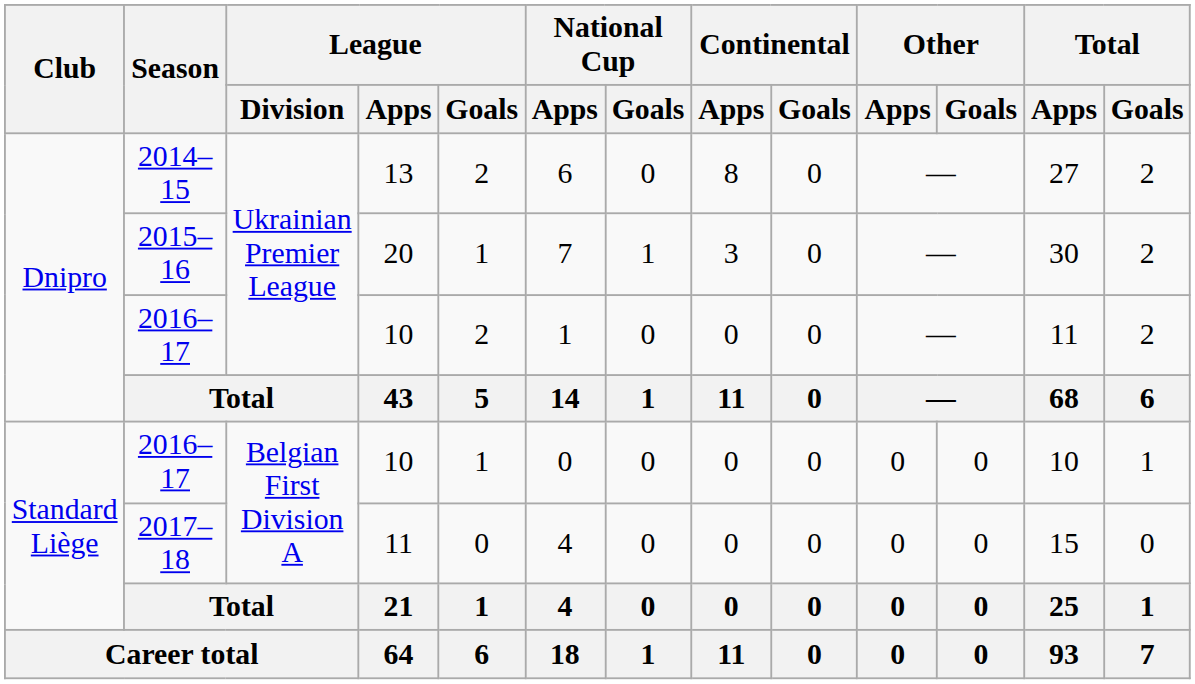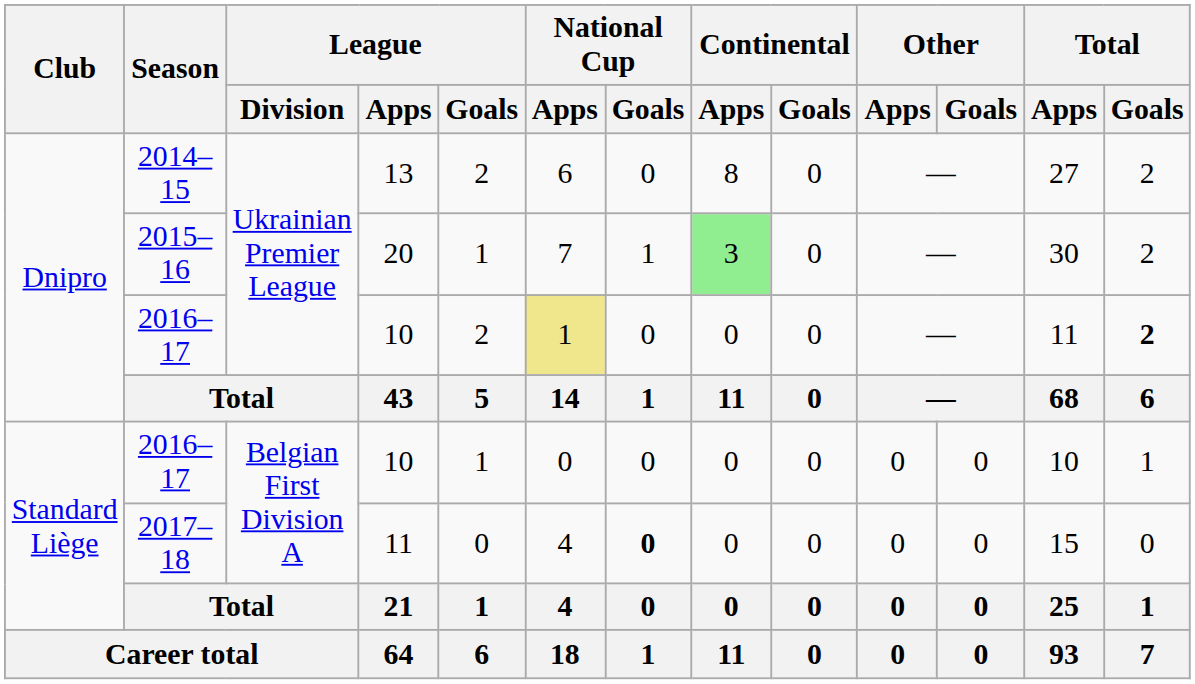(731, 253) no background -> (731, 253) lightgreen background
(565, 334) no background -> (565, 334) khaki background
(1147, 334) normal -> (1147, 334) bold
(648, 542) normal -> (648, 542) bold
